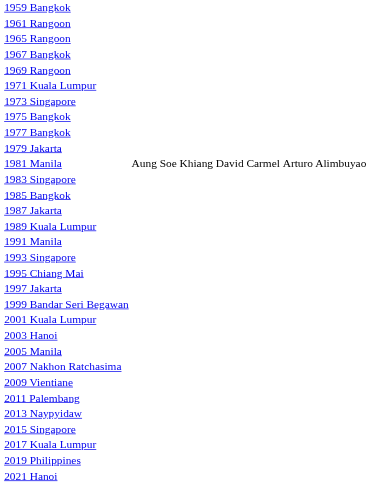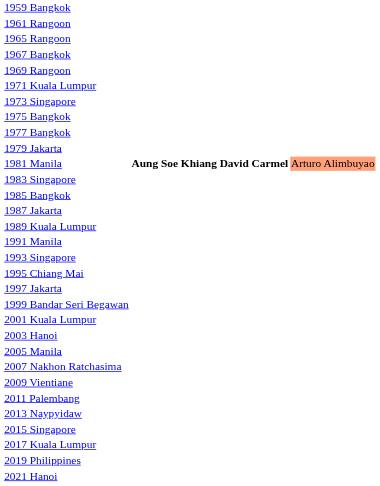(172, 163) normal -> (174, 163) bold
(248, 163) normal -> (254, 163) bold
(325, 163) no background -> (333, 163) lightsalmon background
